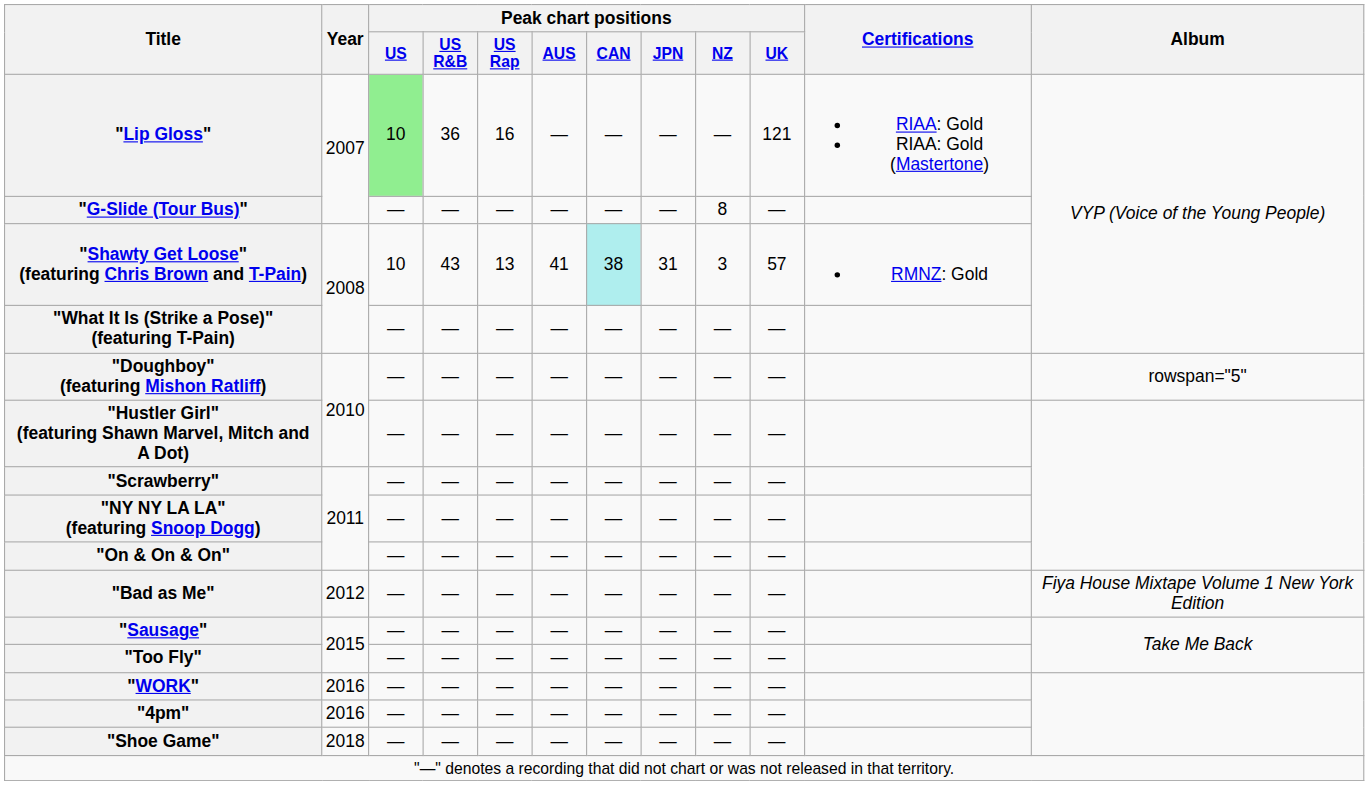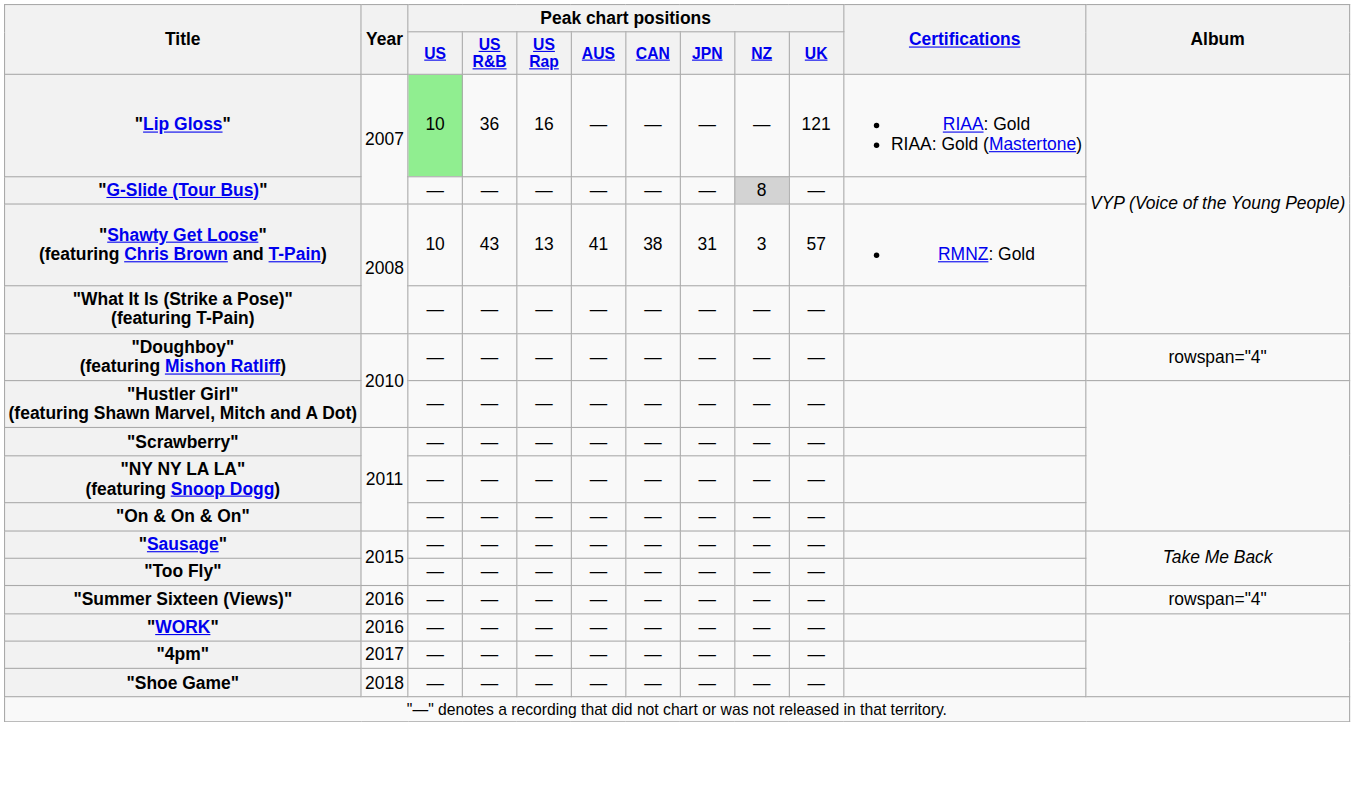(722, 209) no background -> (762, 190) lightgrey background
(614, 264) paleturquoise background -> (653, 244) no background
(1198, 376) rowspan="5" -> (1218, 356) rowspan="4"
- row: (163, 593)
+ row: (183, 599)
(345, 713) 2016 -> (384, 654) 2017
